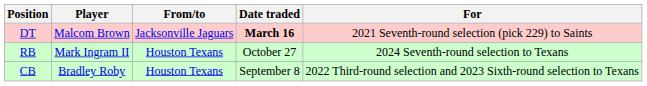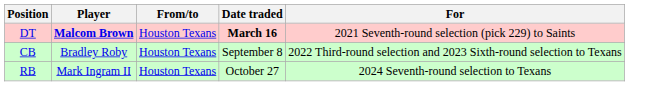(92, 33) normal -> (94, 33) bold
(184, 33) Jacksonville Jaguars -> (178, 33) Houston Texans
rows swapped: (28, 71) <-> (28, 52)
